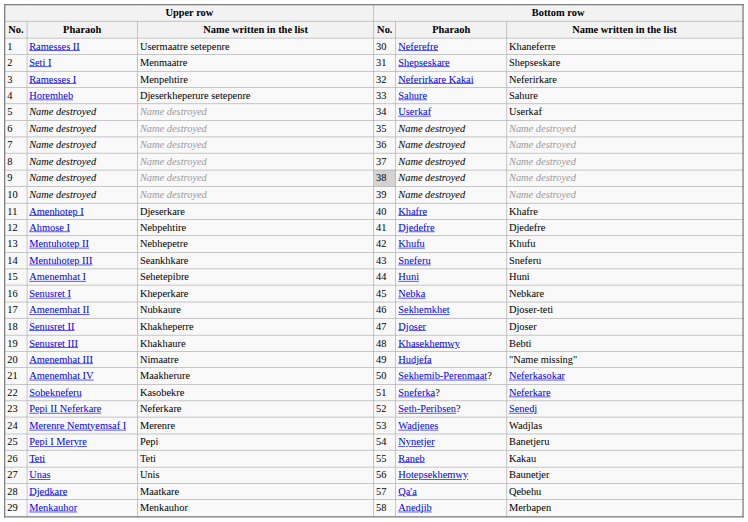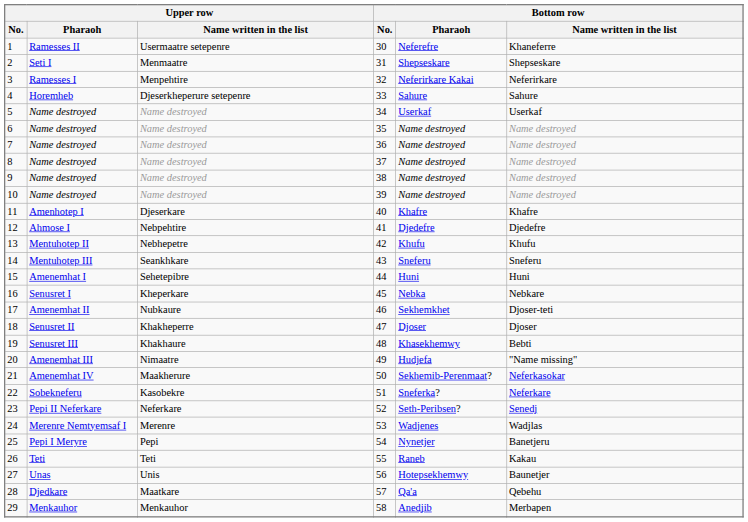(381, 178) lightgrey background -> (381, 178) no background
